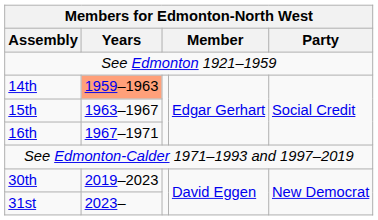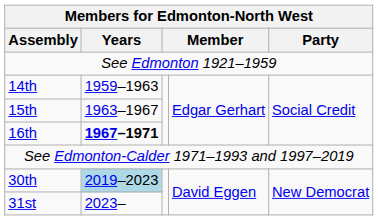(121, 86) lightsalmon background -> (121, 86) no background
(121, 133) normal -> (121, 133) bold
(121, 180) no background -> (121, 180) lightblue background
